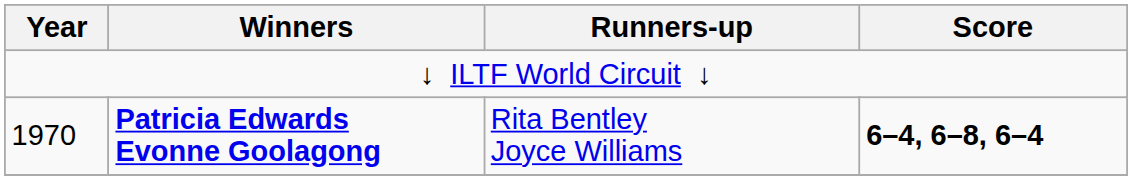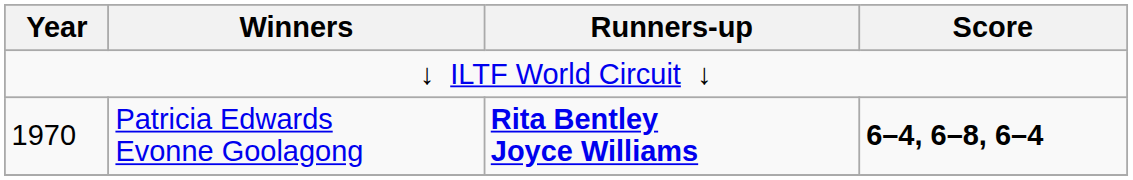(248, 135) bold -> (239, 135) normal
(587, 135) normal -> (594, 135) bold
